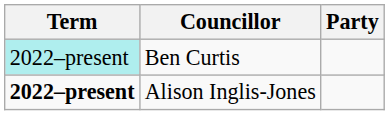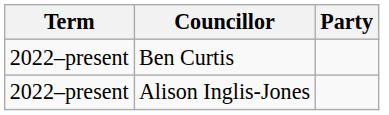(69, 57) paleturquoise background -> (69, 57) no background
(72, 92) bold -> (69, 92) normal
